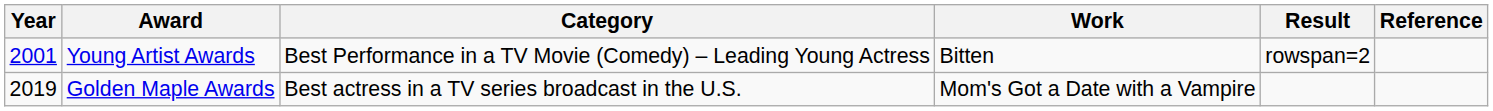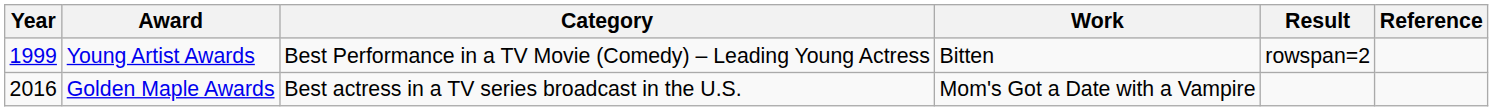(33, 55) 2001 -> (33, 55) 1999
(33, 88) 2019 -> (33, 88) 2016
